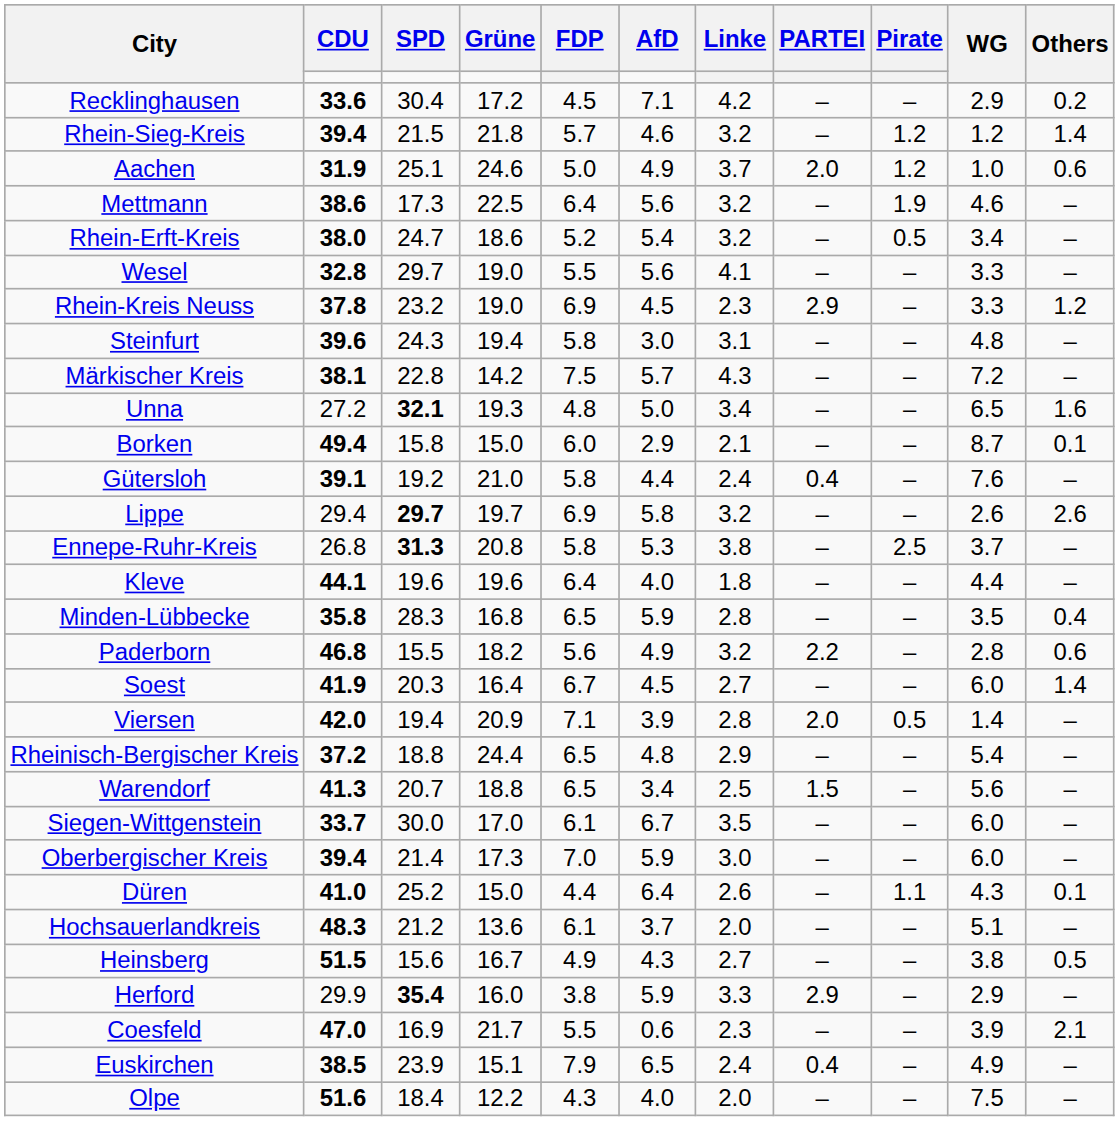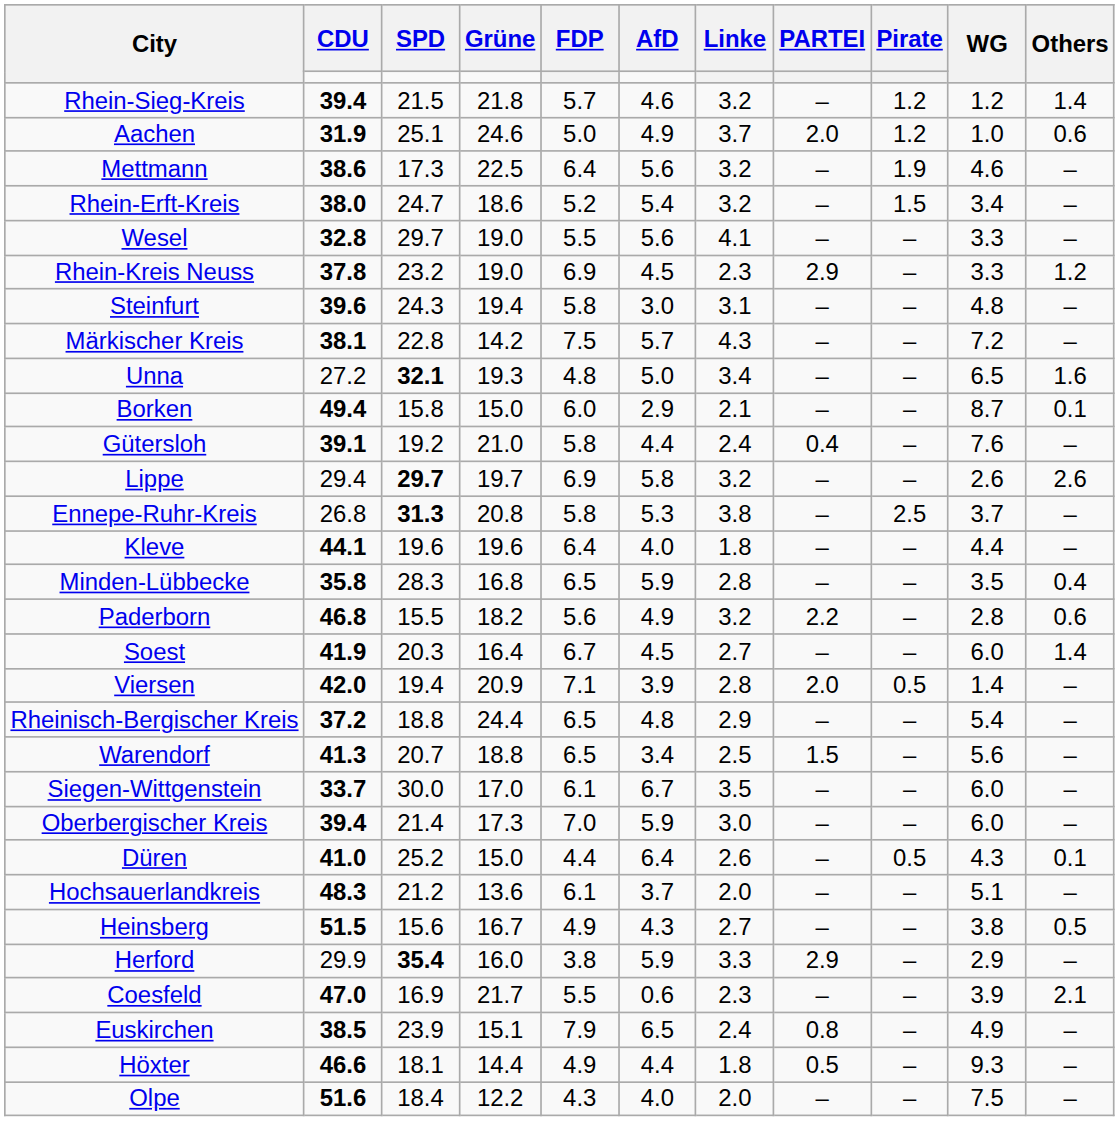- row: (154, 100)
(910, 238) 0.5 -> (910, 203) 1.5
(910, 892) 1.1 -> (910, 858) 0.5
(822, 1065) 0.4 -> (822, 1030) 0.8
+ row: (154, 1065)
